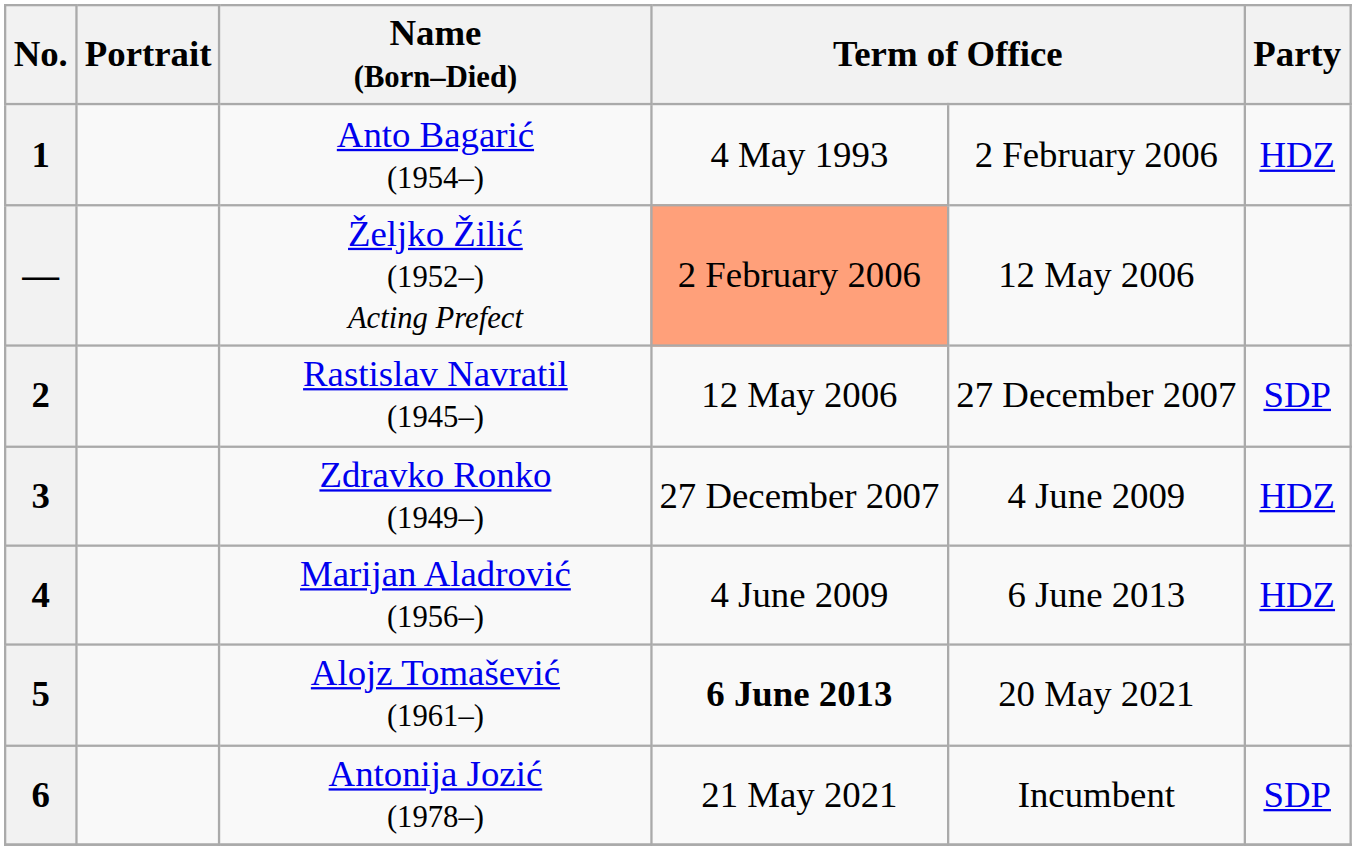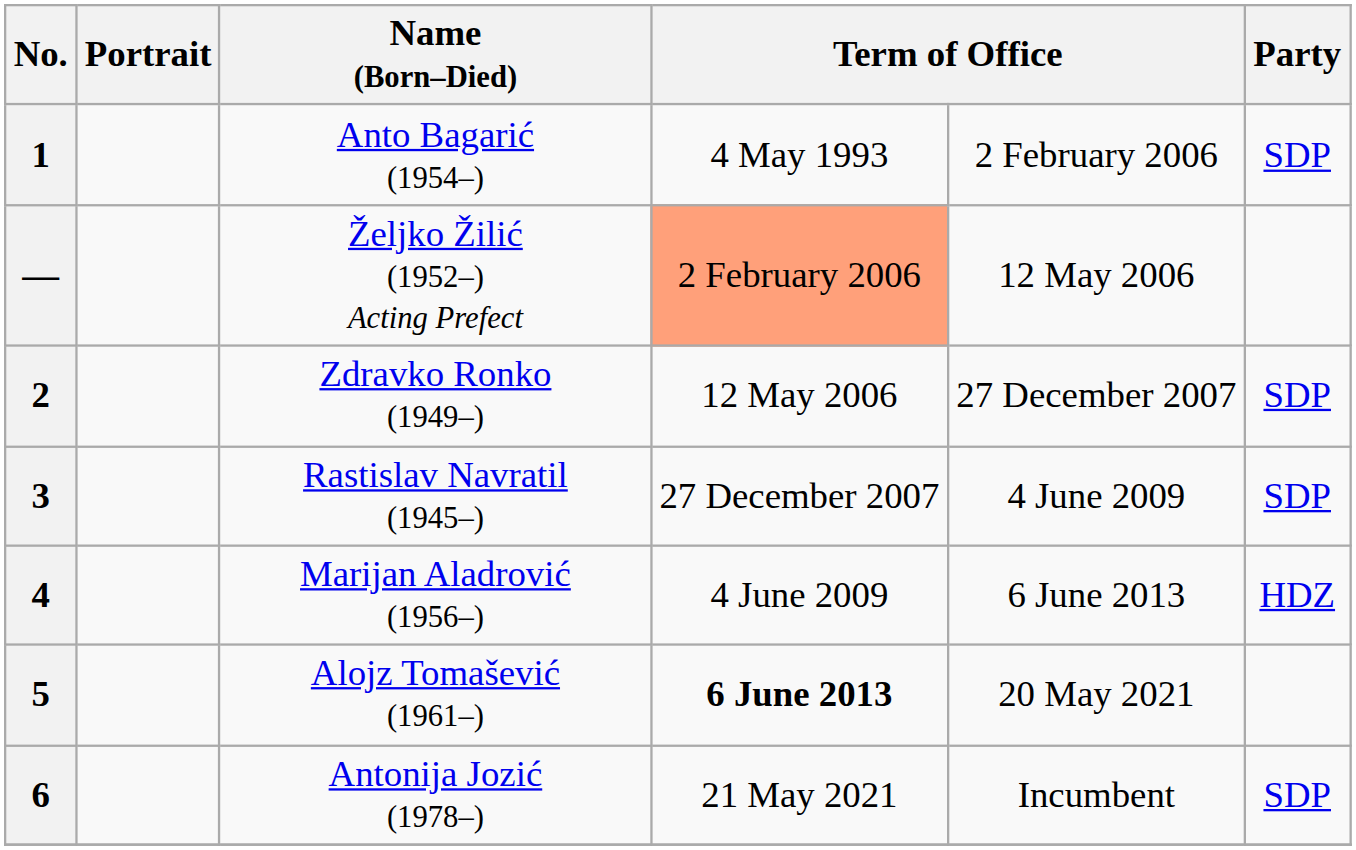(1297, 154) HDZ -> (1297, 154) SDP
(435, 395) Rastislav Navratil (1945–) -> (435, 395) Zdravko Ronko (1949–)
(435, 494) Zdravko Ronko (1949–) -> (435, 494) Rastislav Navratil (1945–)
(1297, 494) HDZ -> (1297, 494) SDP
